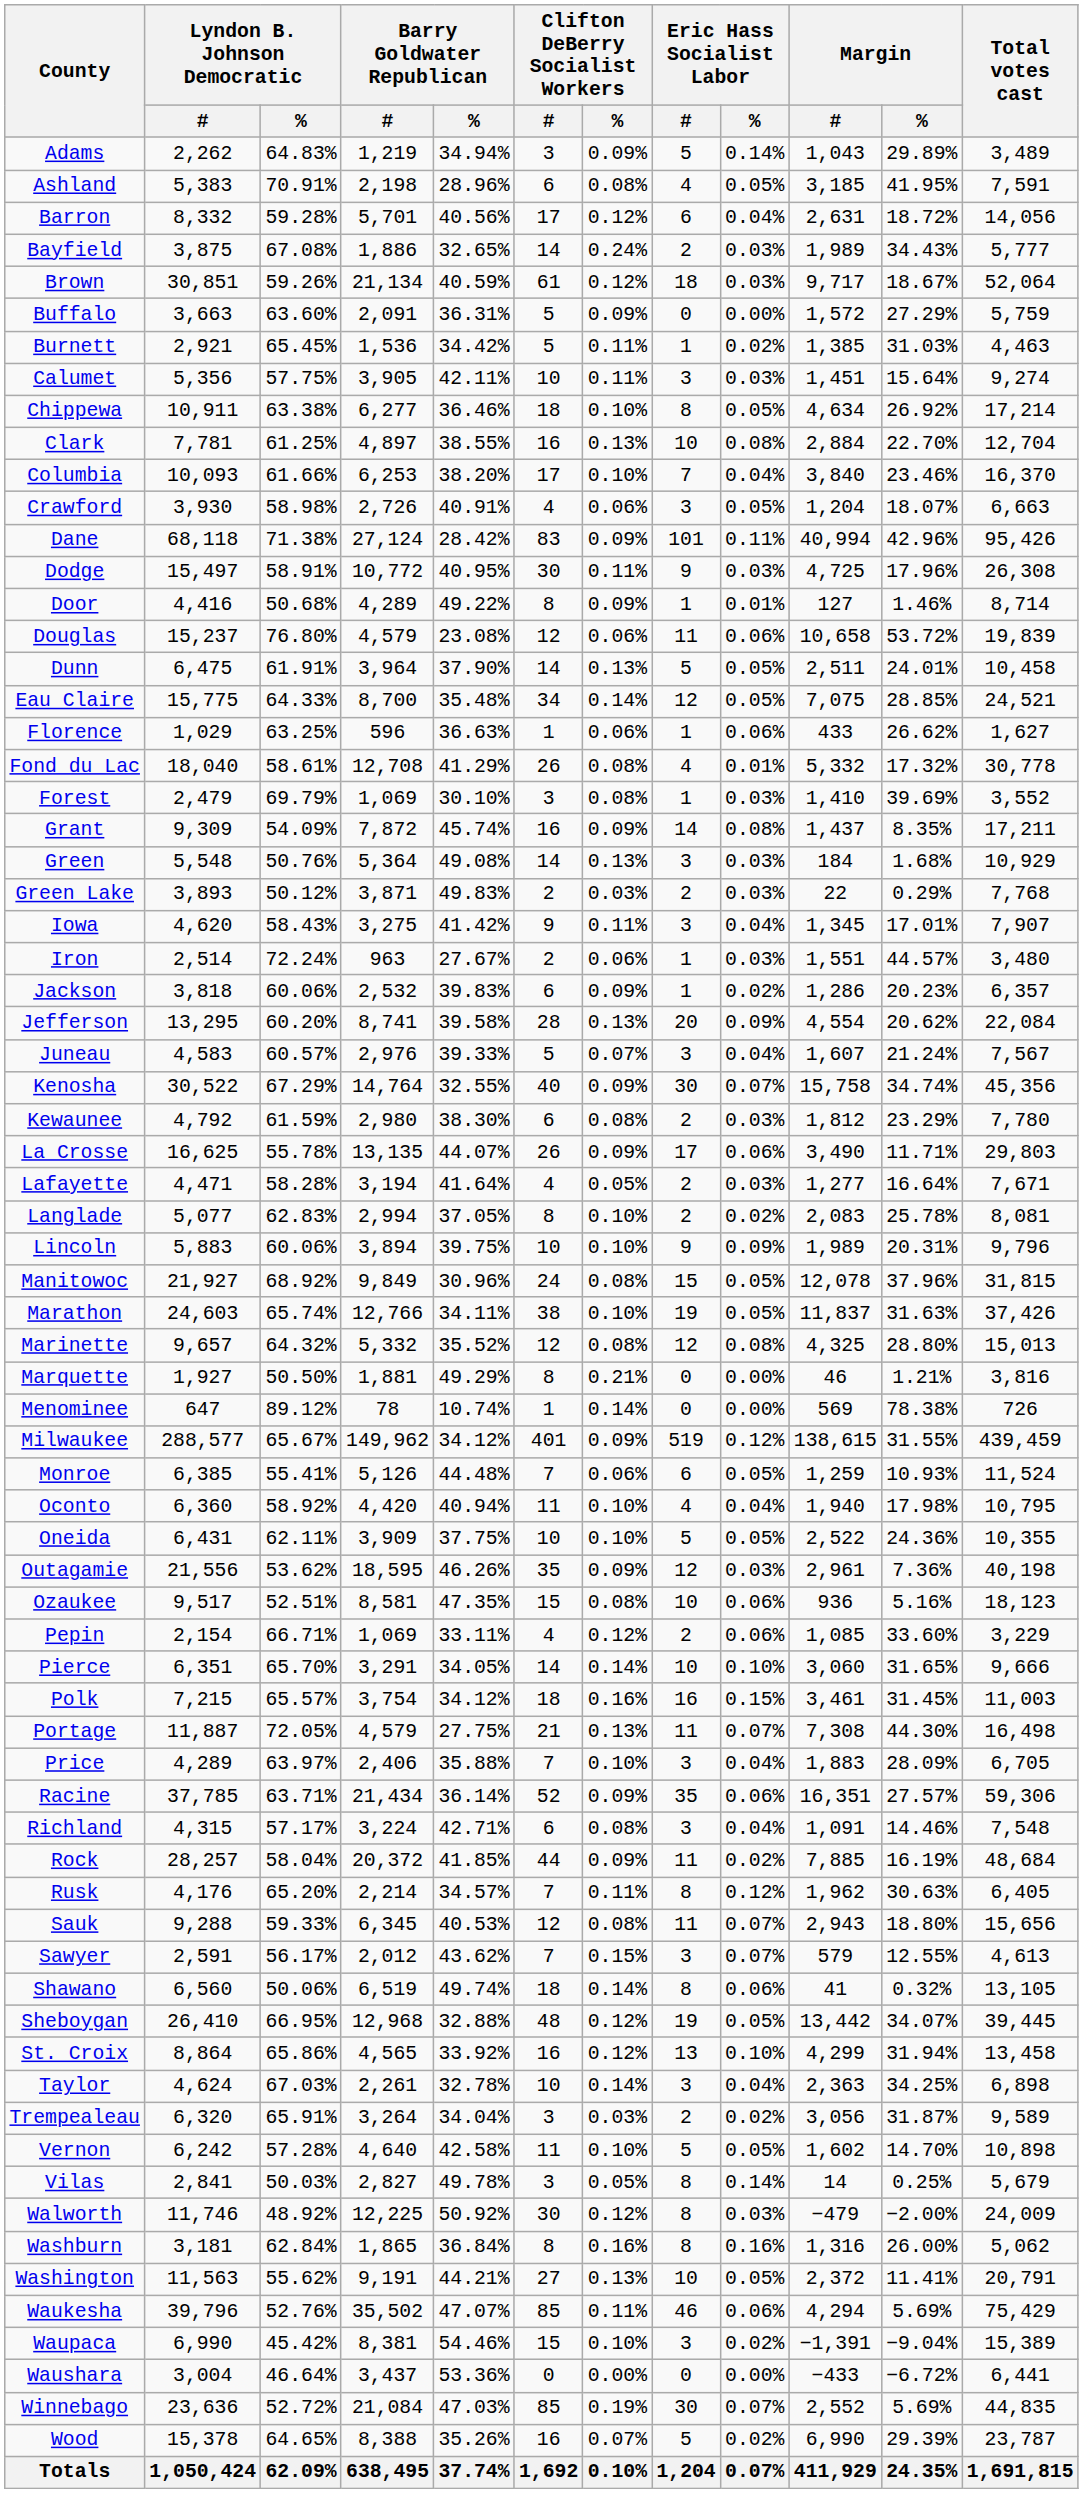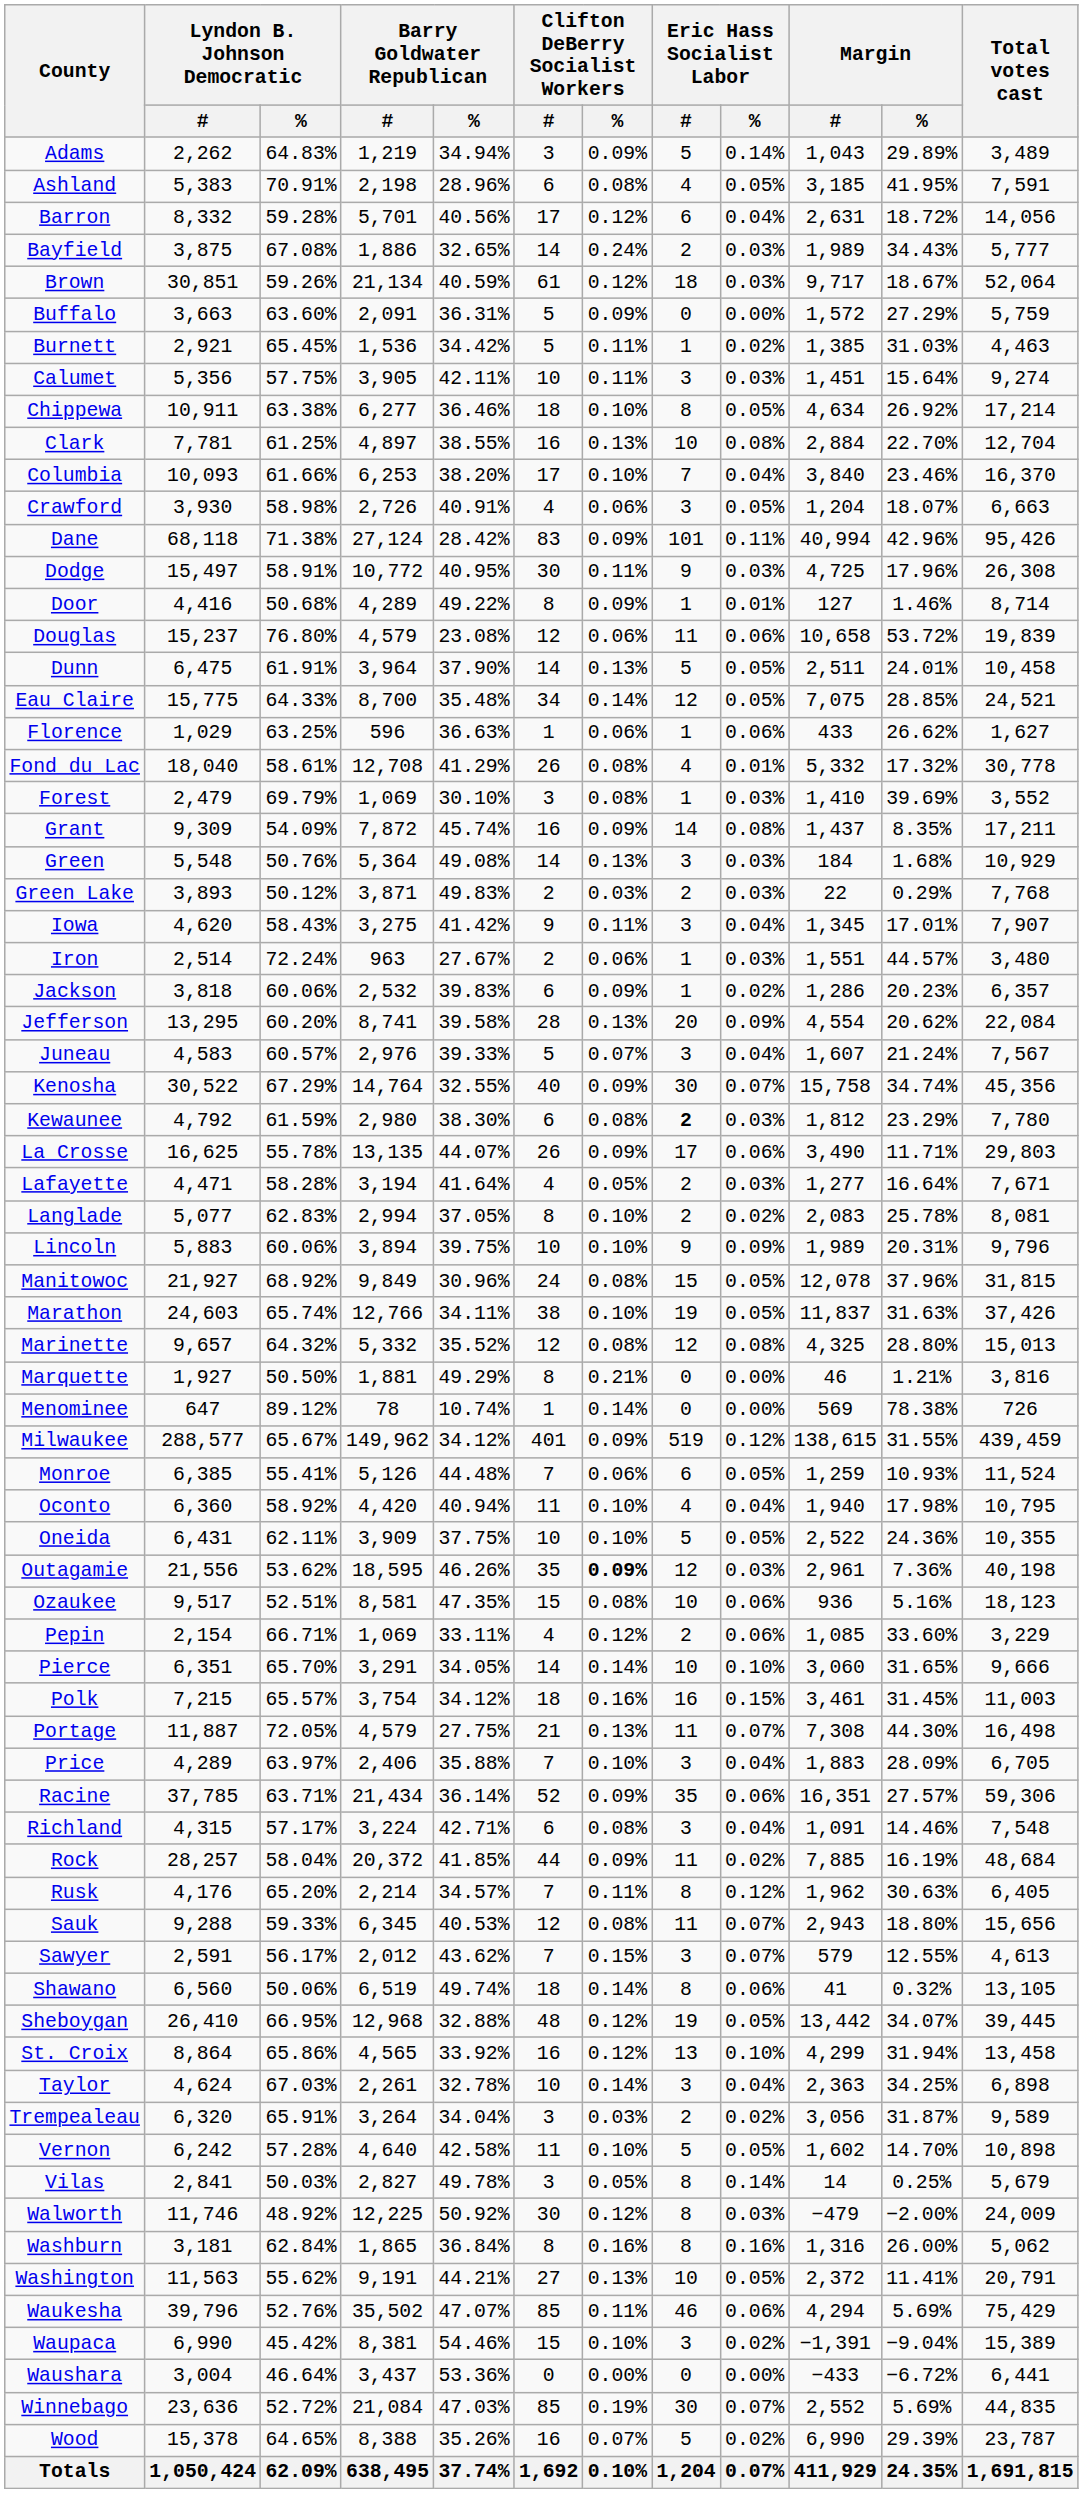(686, 1120) normal -> (686, 1120) bold
(617, 1571) normal -> (617, 1571) bold
